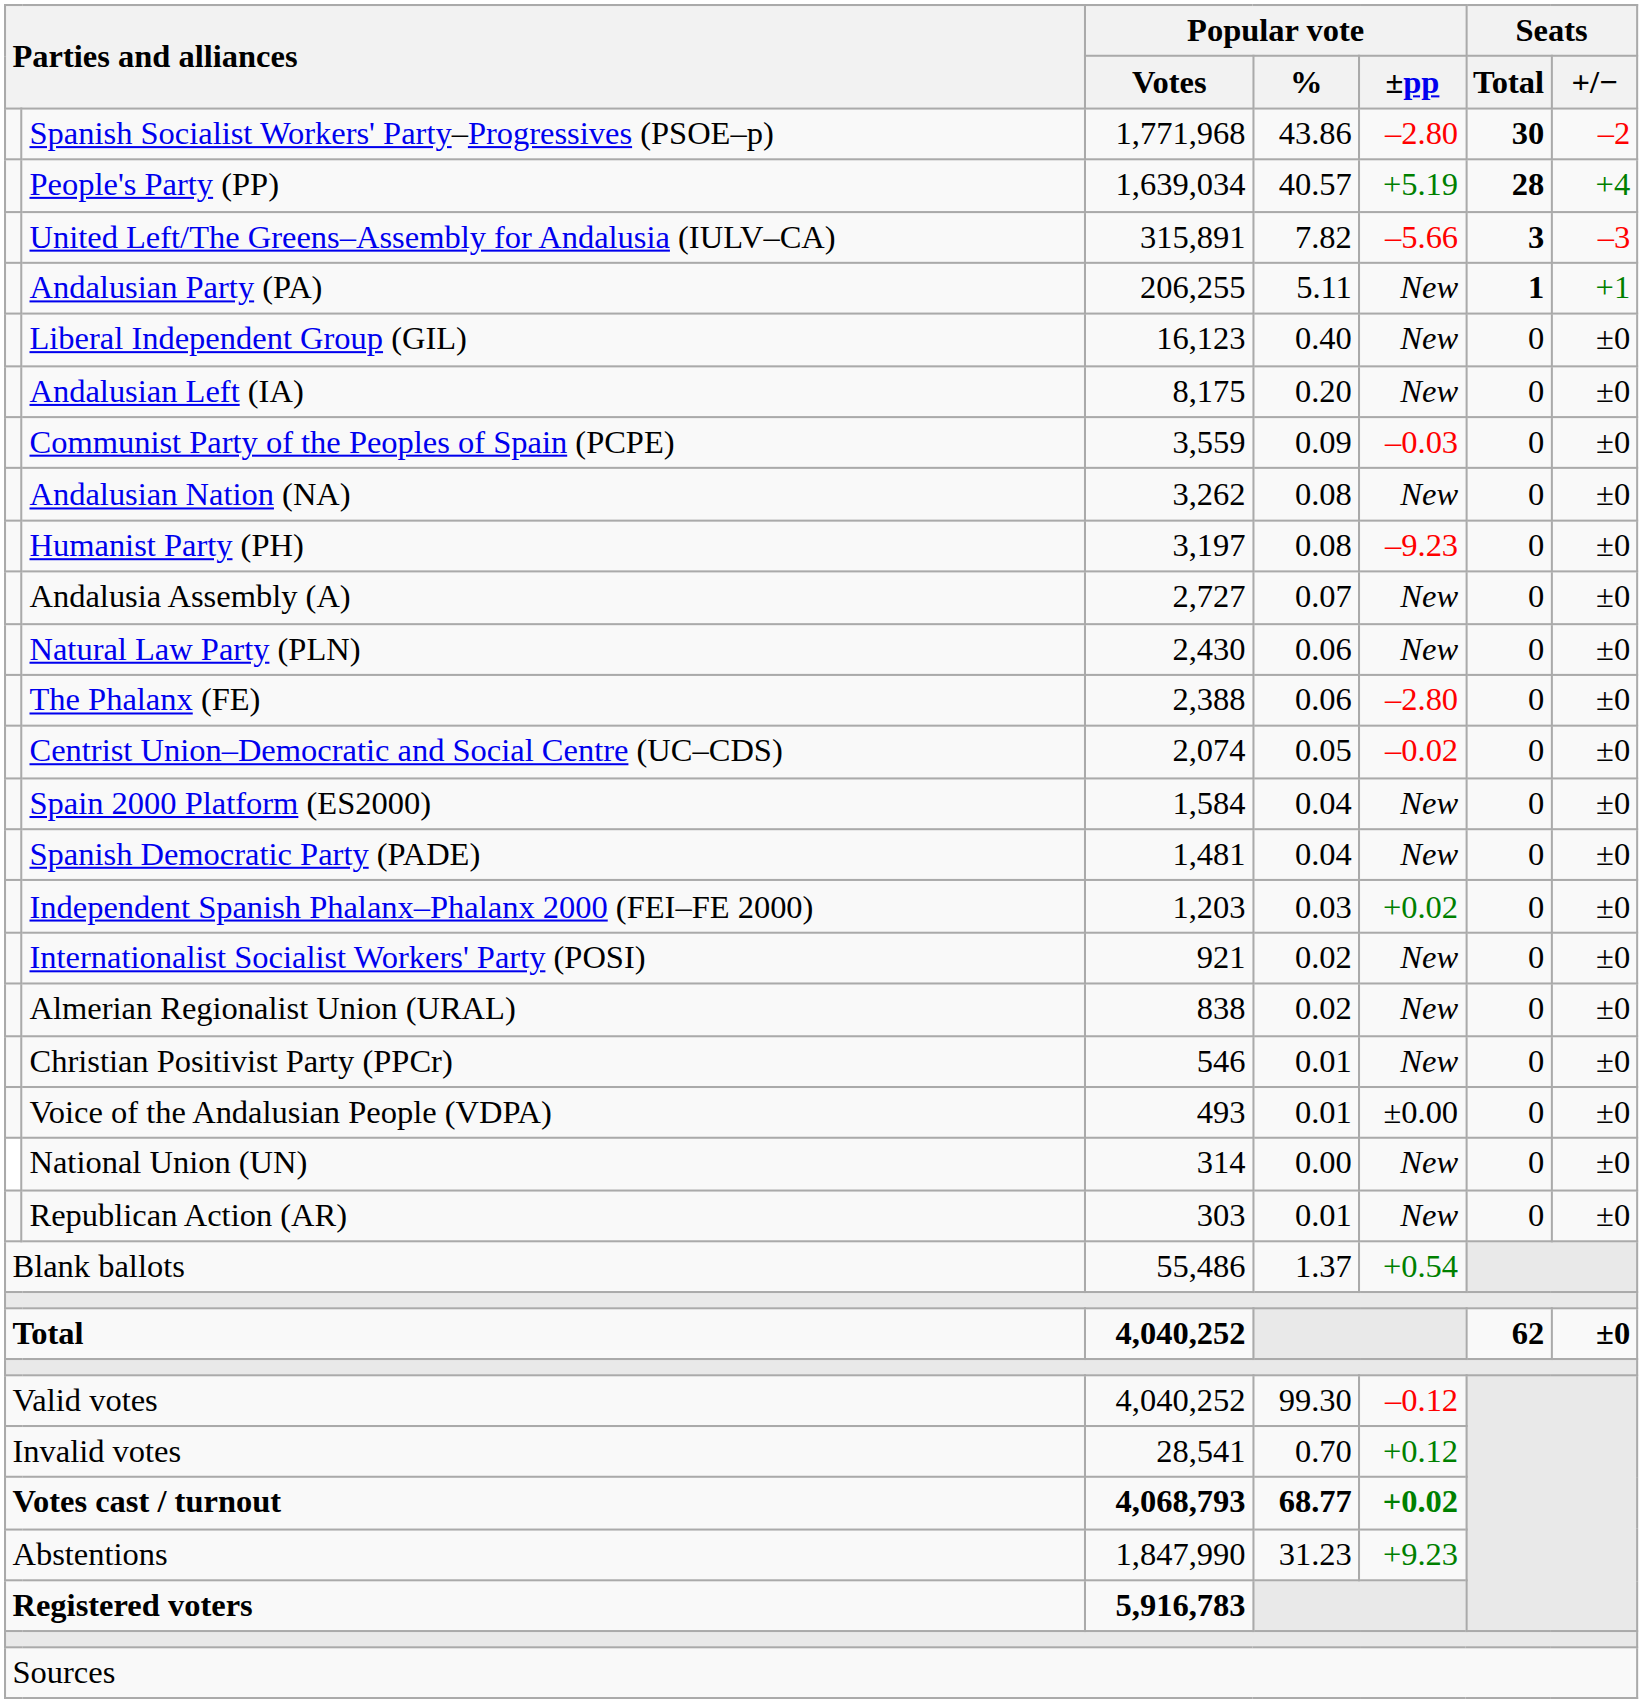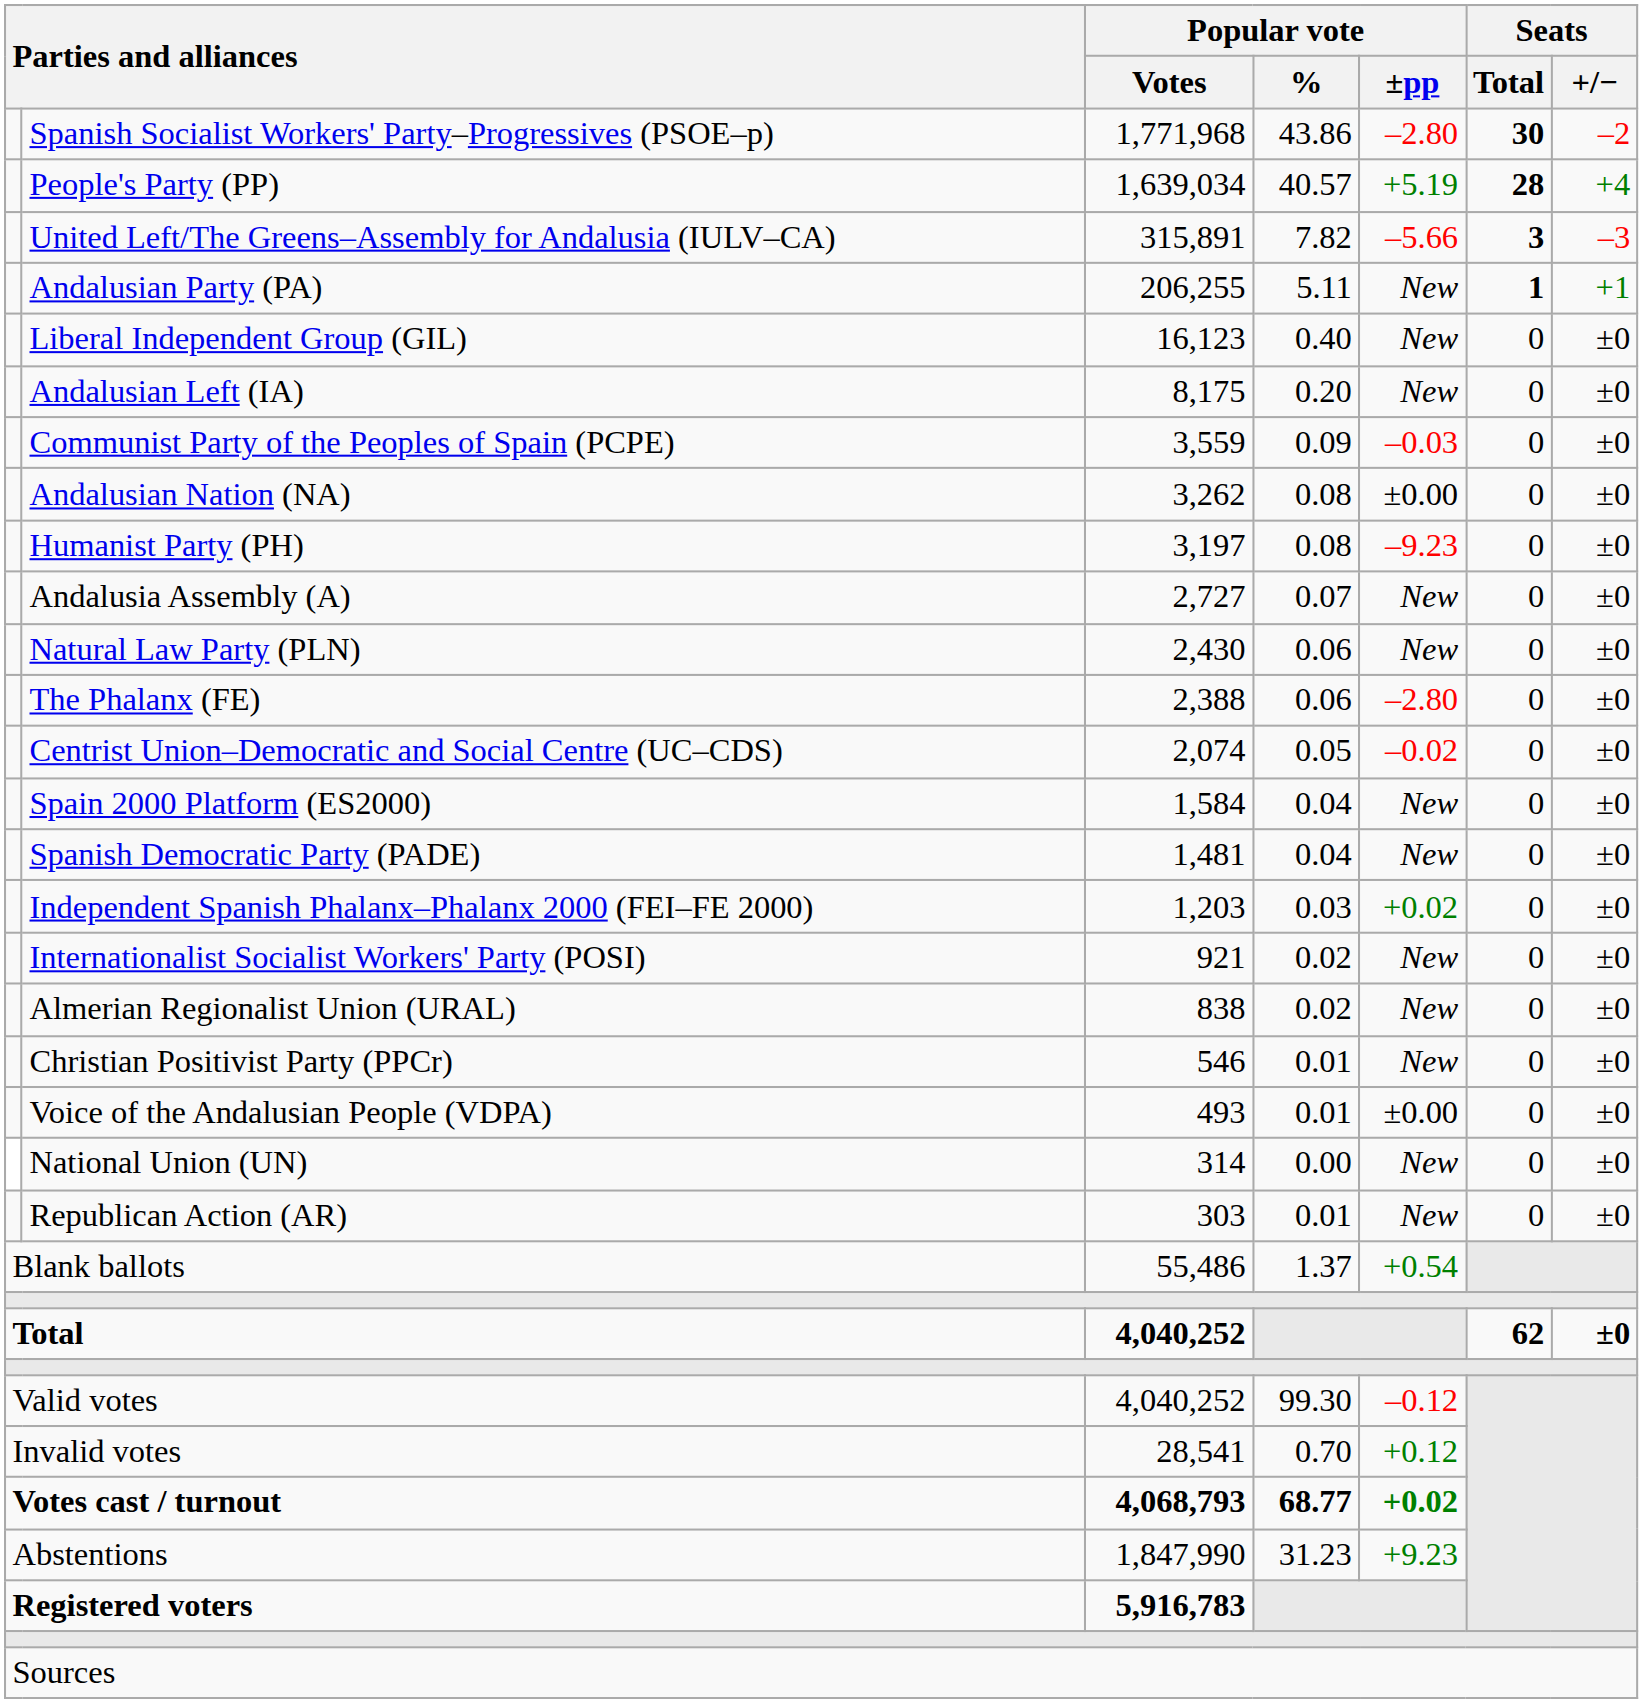(1429, 493) New -> (1421, 493) ±0.00
